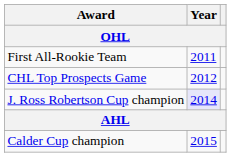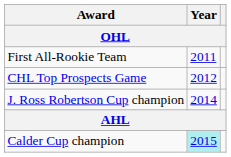(204, 99) lavender background -> (204, 99) no background
(204, 141) no background -> (204, 141) paleturquoise background
